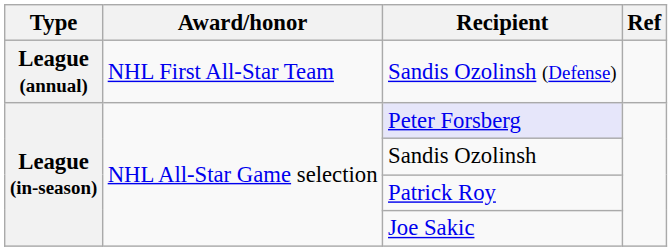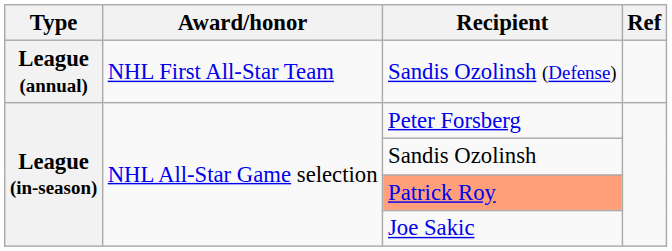(454, 120) lavender background -> (454, 120) no background
(442, 192) no background -> (442, 192) lightsalmon background
